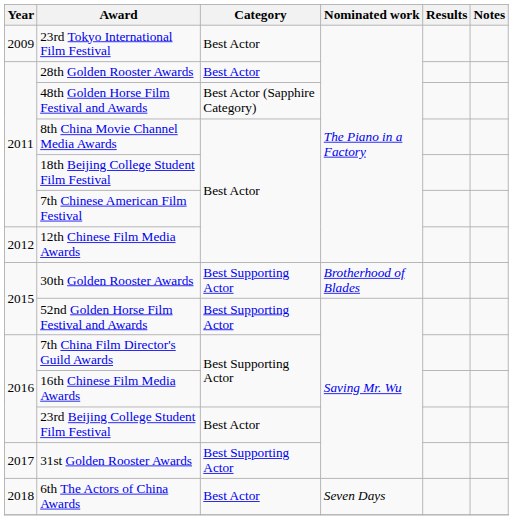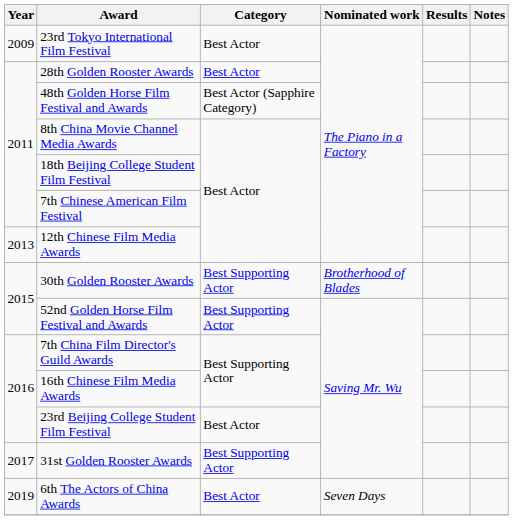(21, 244) 2012 -> (21, 244) 2013
(21, 496) 2018 -> (21, 496) 2019
